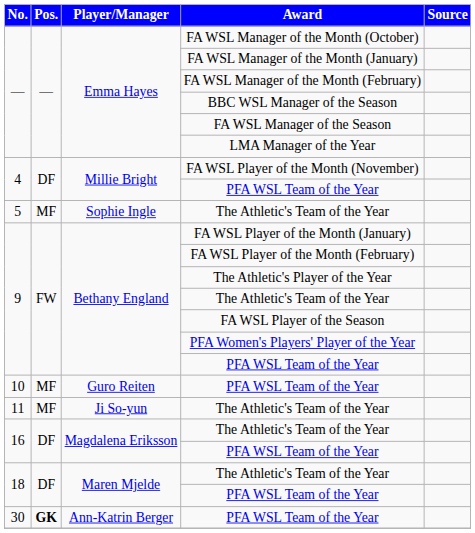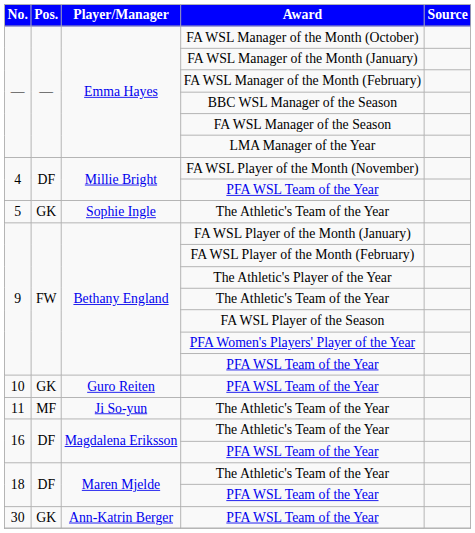(46, 211) MF -> (46, 211) GK
(46, 386) MF -> (46, 386) GK
(46, 517) bold -> (46, 517) normal
